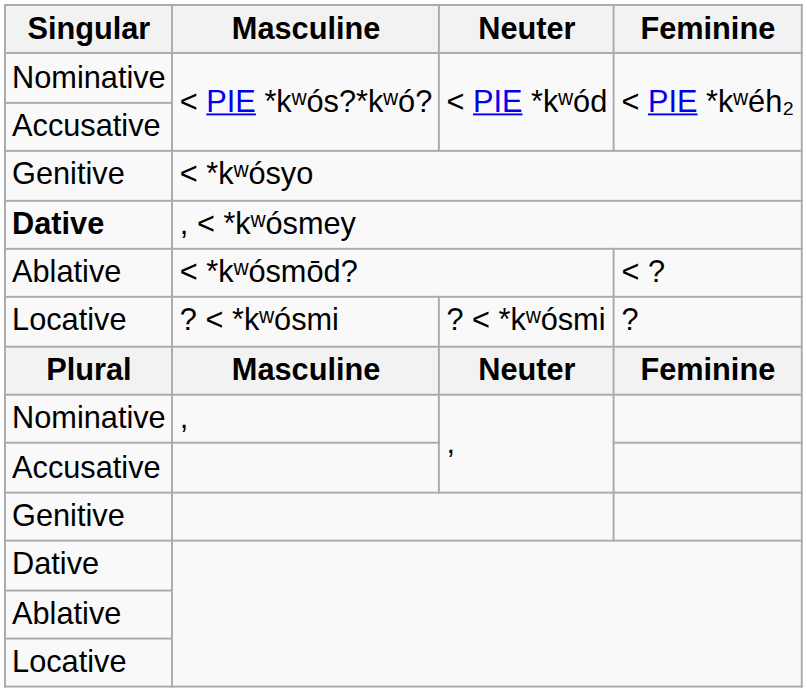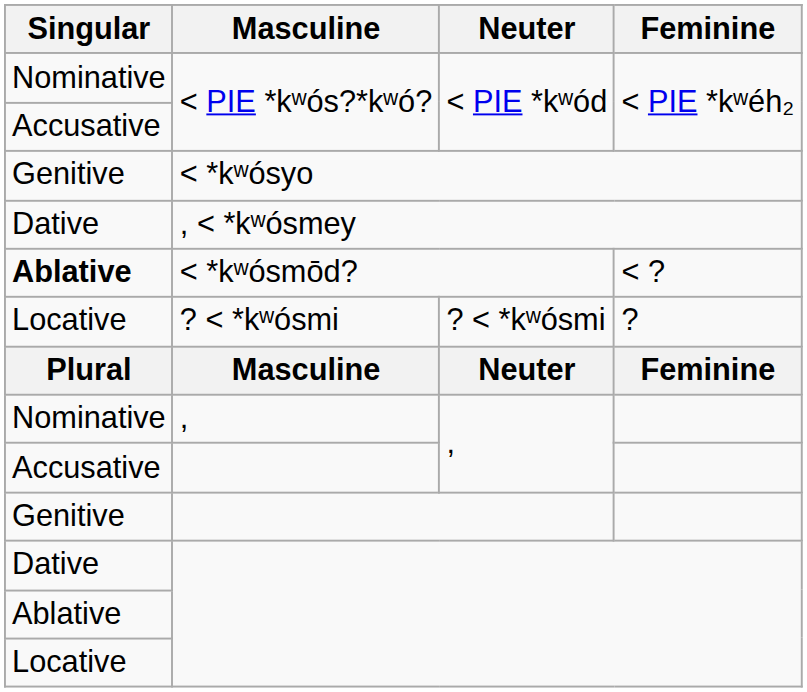(58, 223) bold -> (56, 223) normal
(67, 272) normal -> (72, 272) bold
